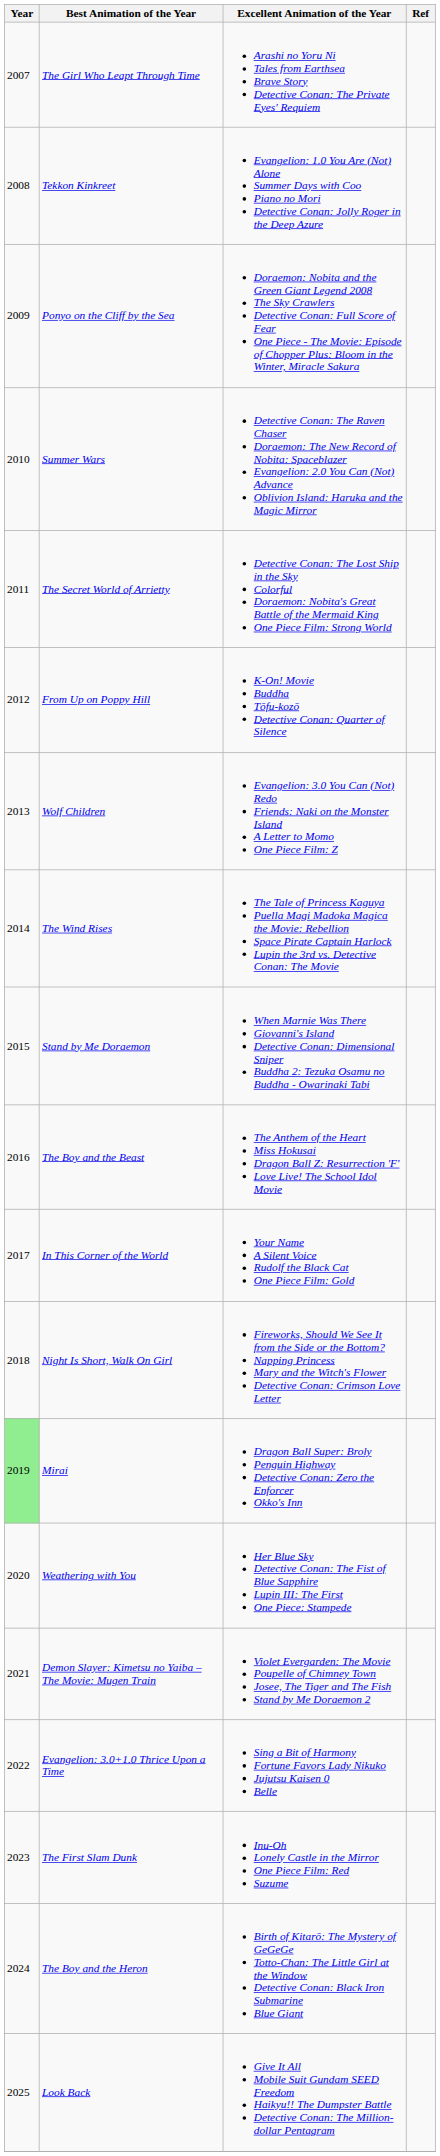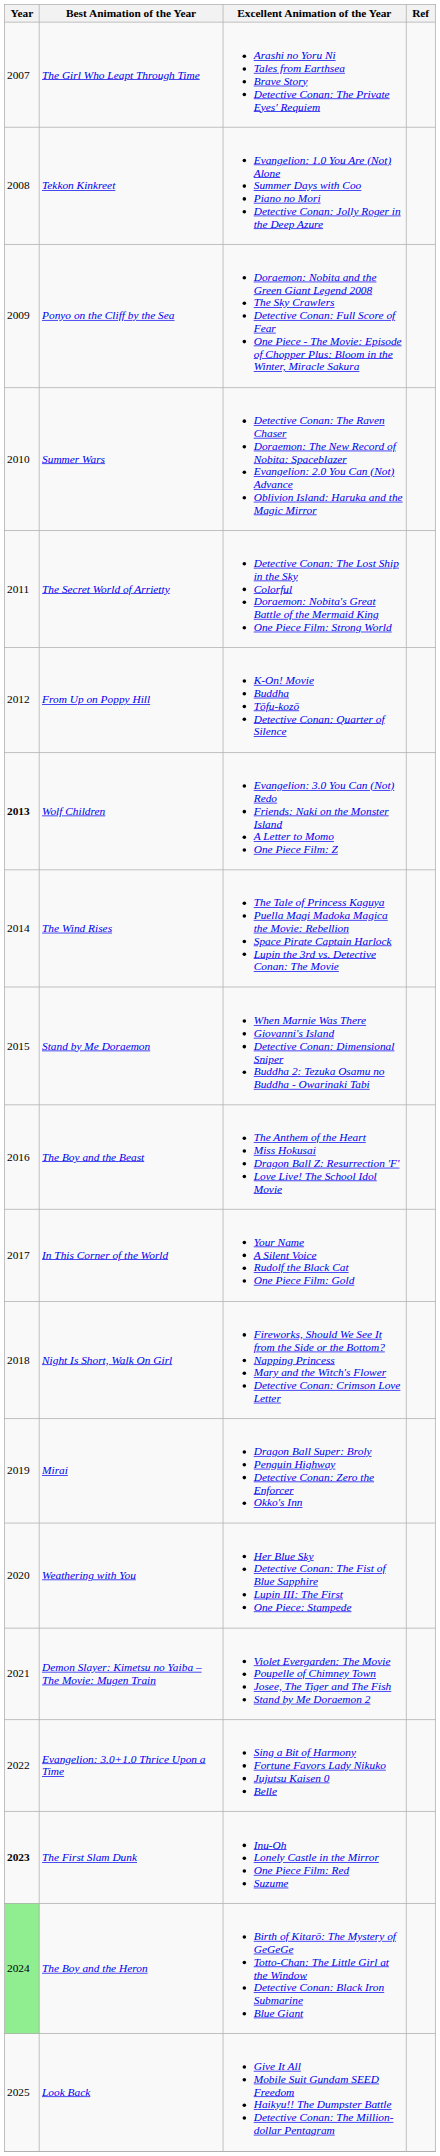(18, 811) normal -> (18, 811) bold
(18, 1471) lightgreen background -> (18, 1471) no background
(18, 1857) normal -> (18, 1857) bold
(18, 1968) no background -> (18, 1968) lightgreen background
